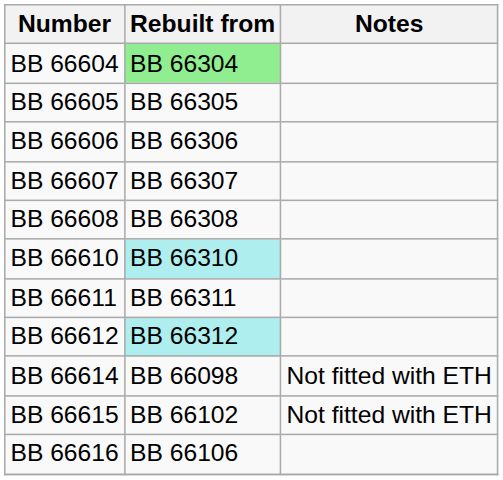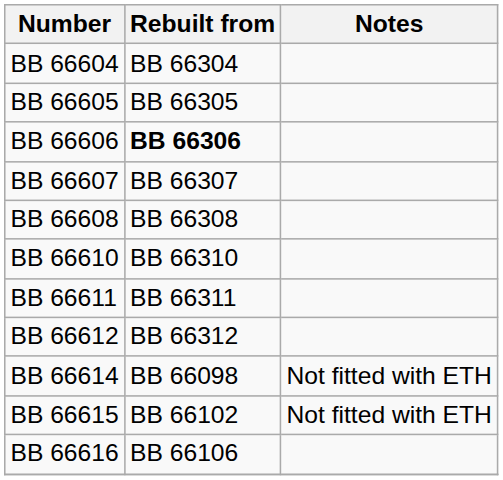(184, 63) lightgreen background -> (184, 63) no background
(184, 141) normal -> (186, 141) bold
(184, 258) paleturquoise background -> (184, 258) no background
(184, 336) paleturquoise background -> (184, 336) no background
